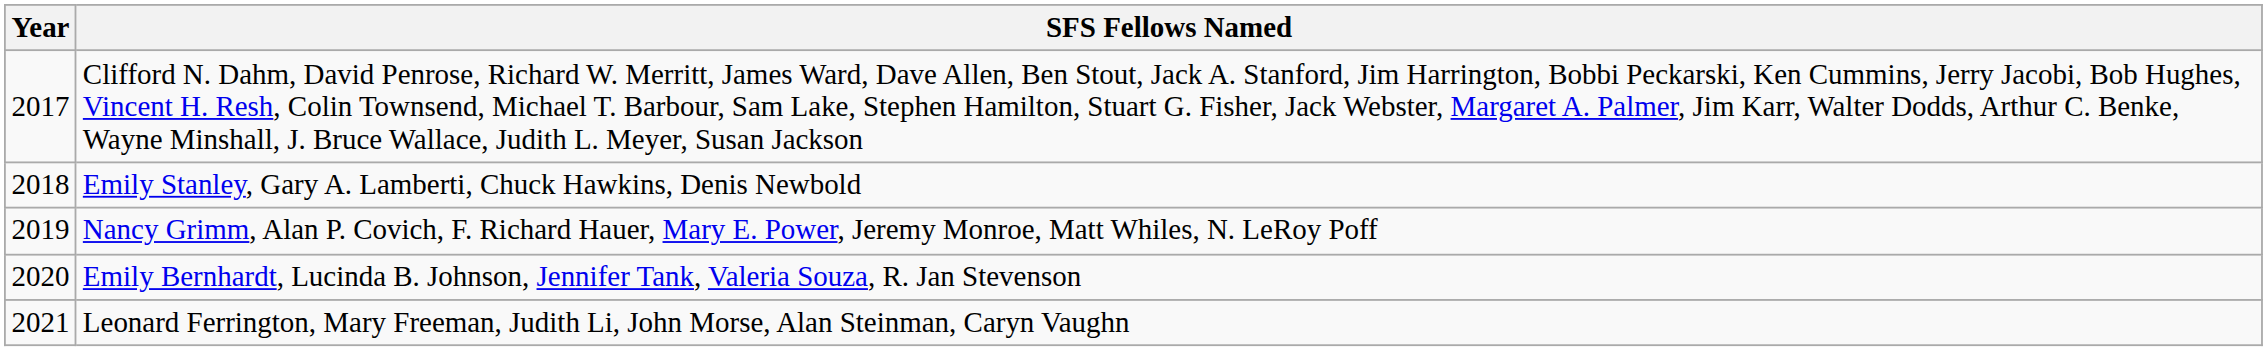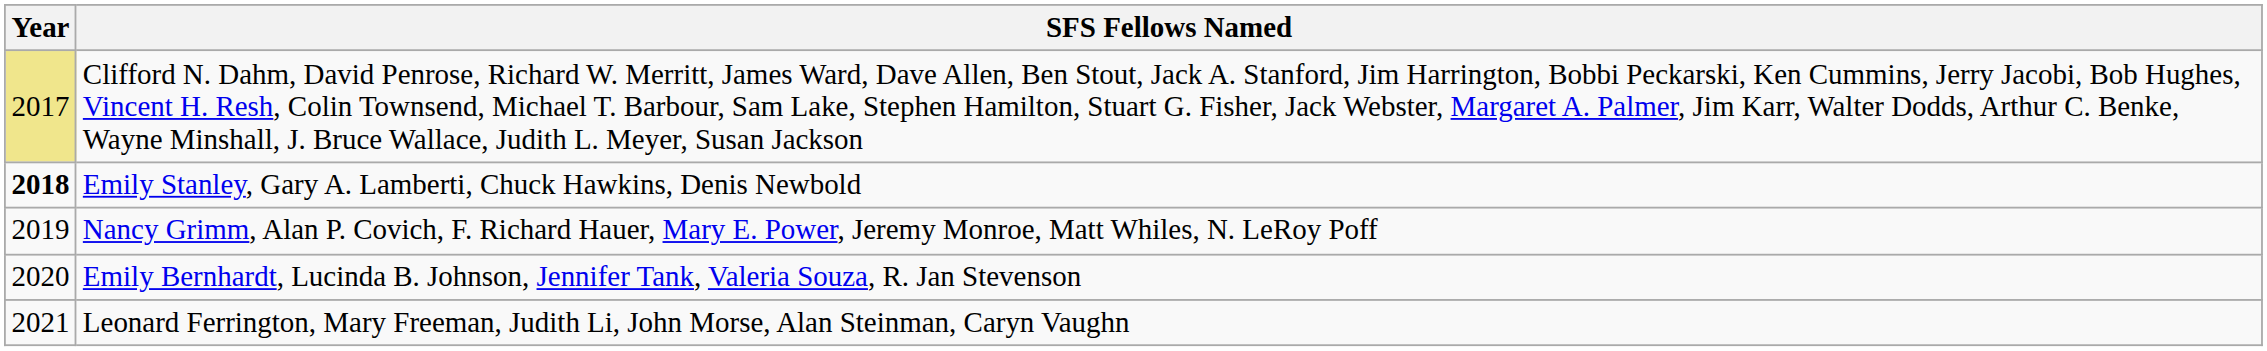(41, 105) no background -> (41, 105) khaki background
(41, 184) normal -> (41, 184) bold
